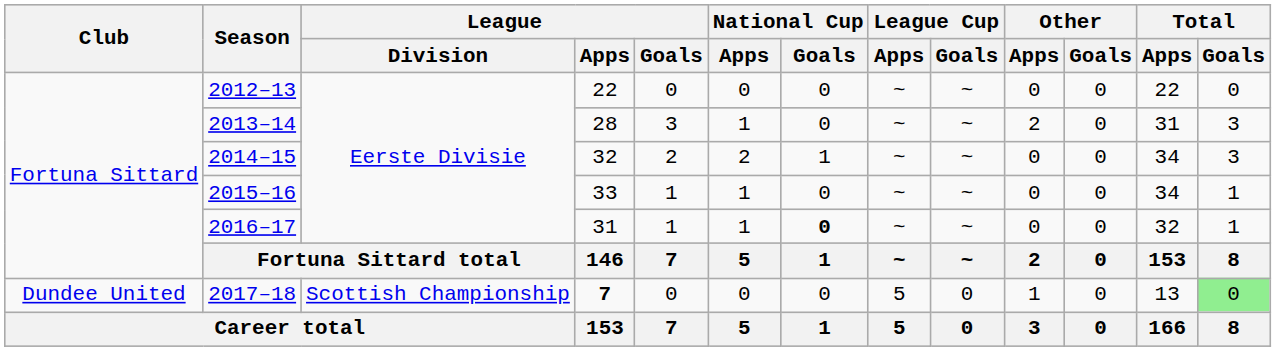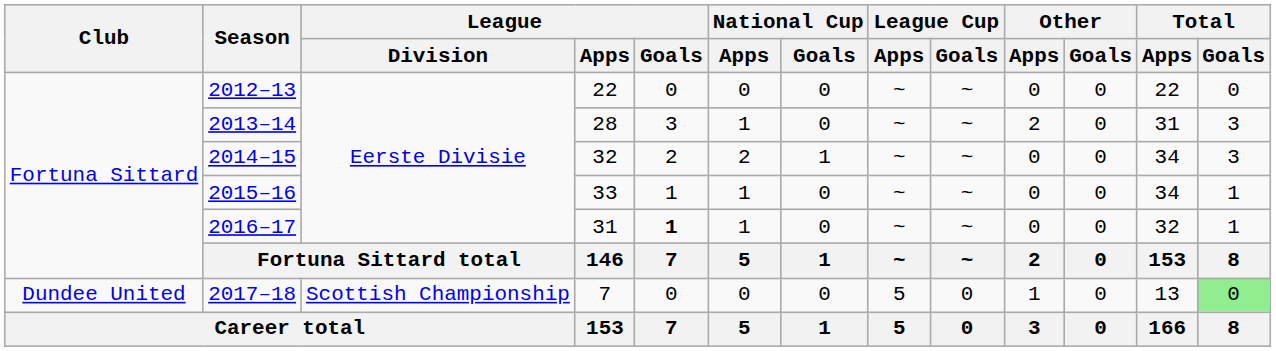(671, 227) normal -> (671, 227) bold
(825, 227) bold -> (825, 227) normal
(605, 295) bold -> (605, 295) normal
